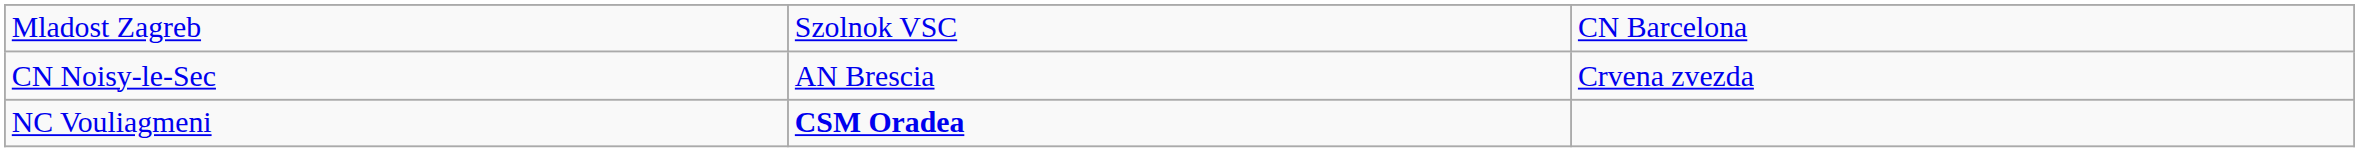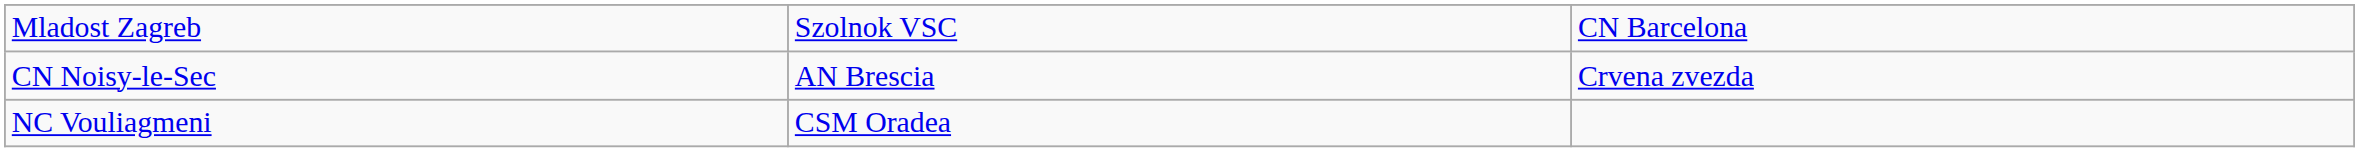(880, 122) bold -> (873, 122) normal
